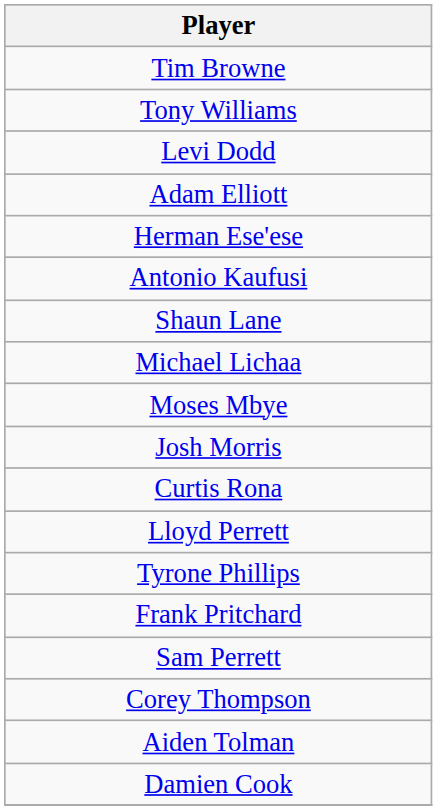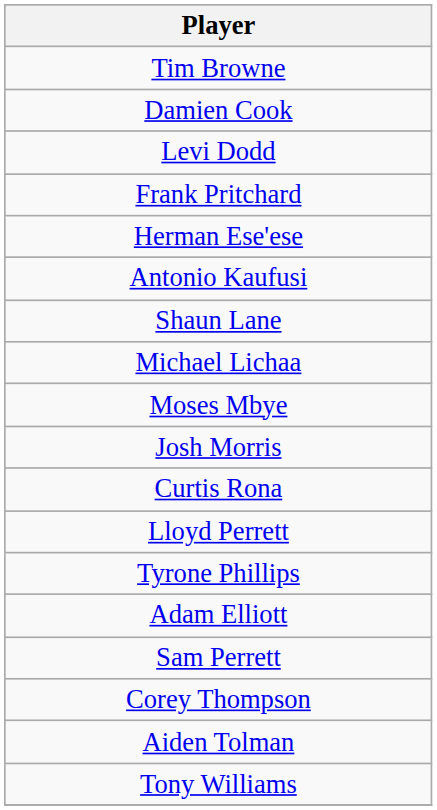(218, 109) Tony Williams -> (218, 109) Damien Cook
(218, 194) Adam Elliott -> (218, 194) Frank Pritchard
(218, 615) Frank Pritchard -> (218, 615) Adam Elliott
(218, 783) Damien Cook -> (218, 783) Tony Williams
